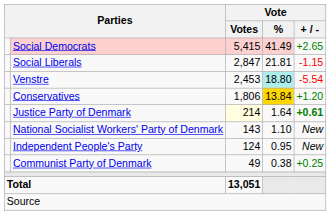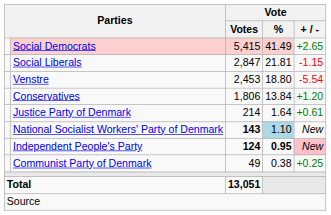(278, 79) paleturquoise background -> (278, 79) no background
(278, 96) gold background -> (278, 96) no background
(251, 113) lightyellow background -> (251, 113) no background
(310, 113) bold -> (310, 113) normal
(251, 130) normal -> (251, 130) bold
(281, 130) no background -> (281, 130) lightblue background
(251, 146) normal -> (251, 146) bold
(281, 146) normal -> (281, 146) bold
(313, 146) no background -> (313, 146) pink background
